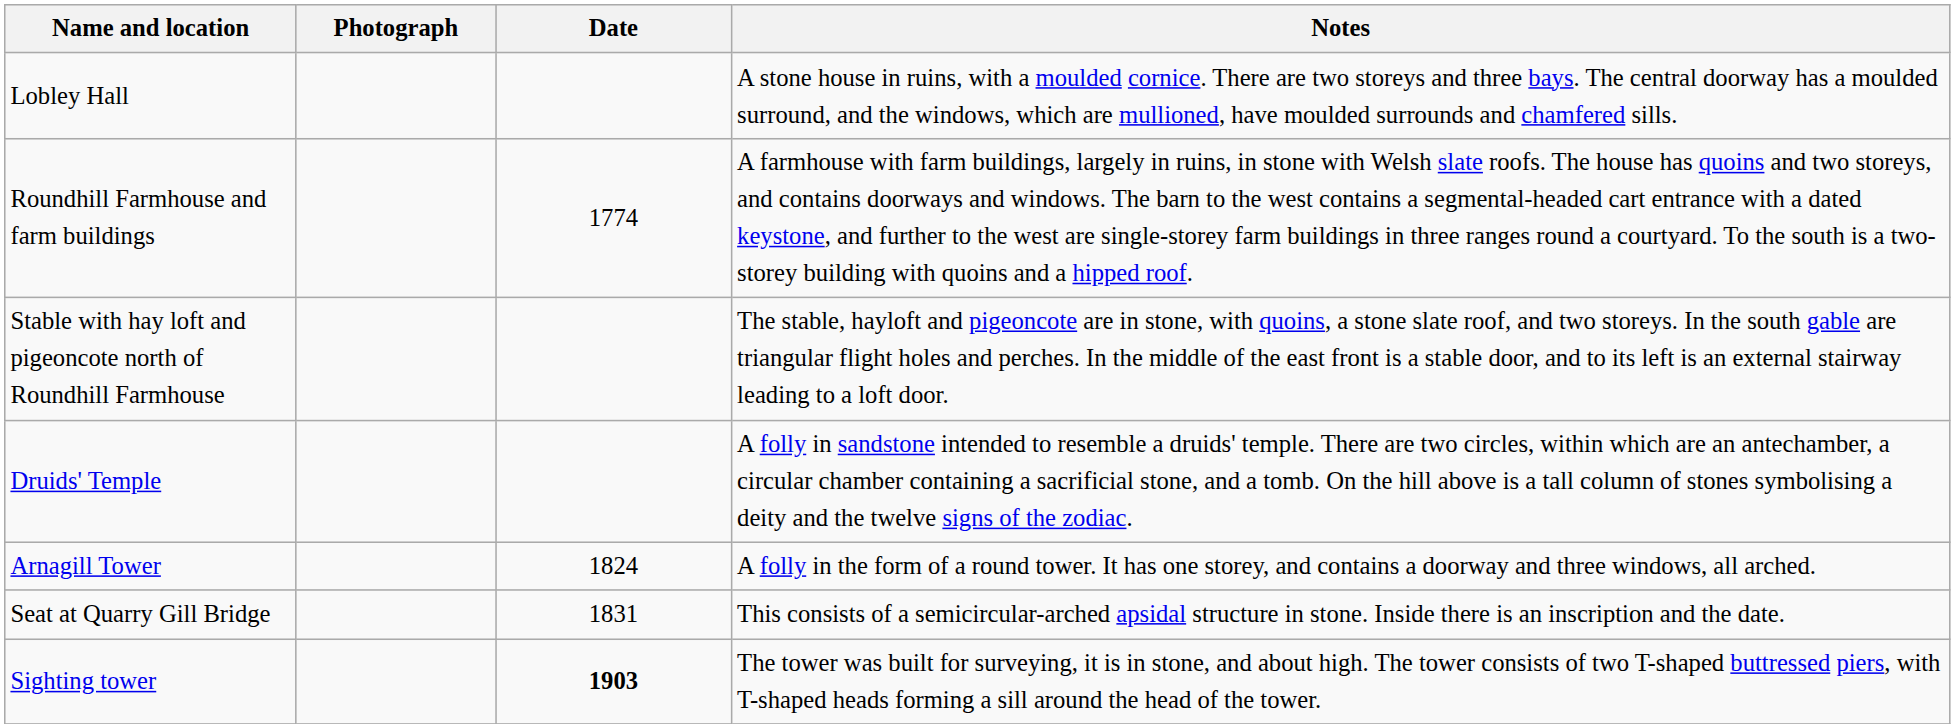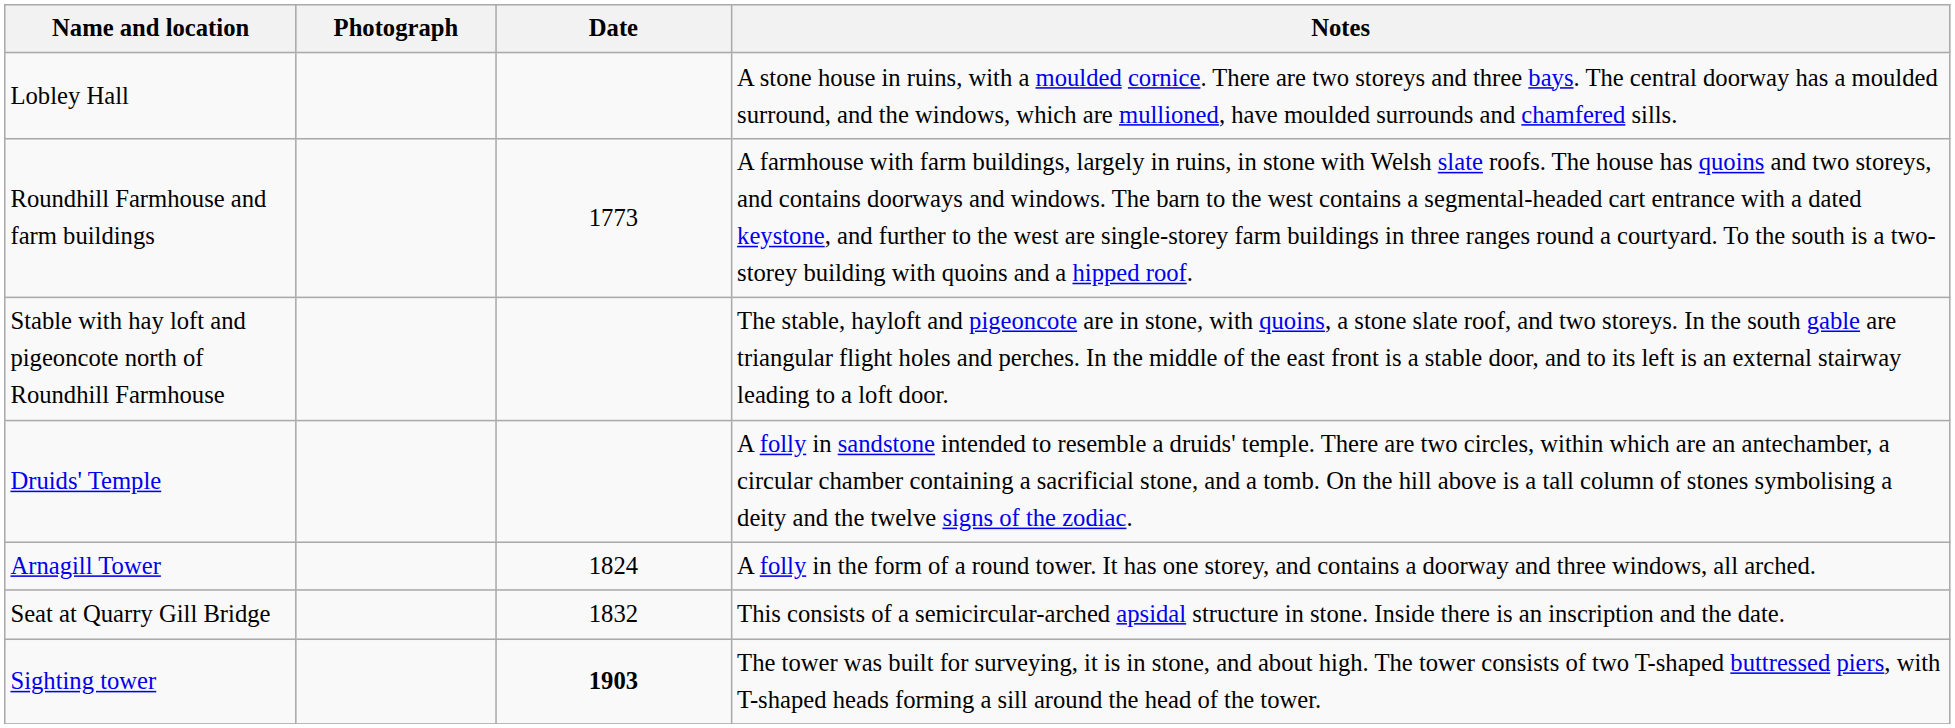(613, 217) 1774 -> (613, 217) 1773
(613, 614) 1831 -> (613, 614) 1832
